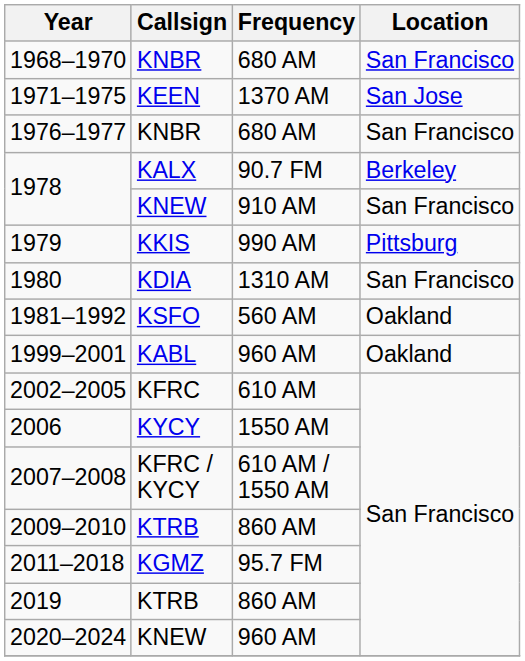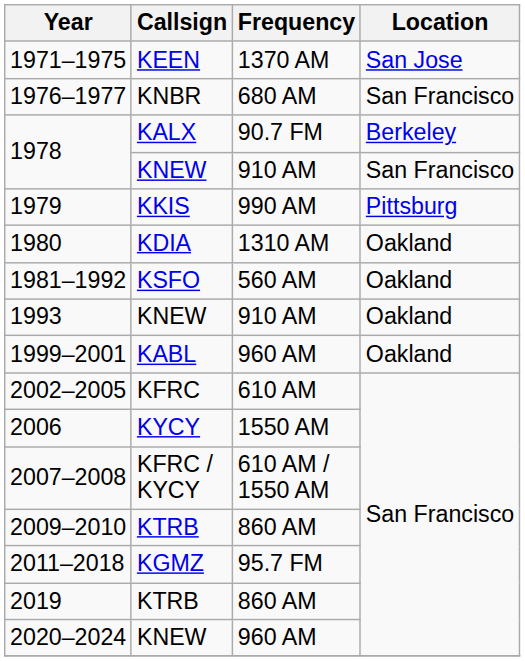- row: (68, 59)
(440, 280) San Francisco -> (409, 243) Oakland
+ row: (36, 317)
